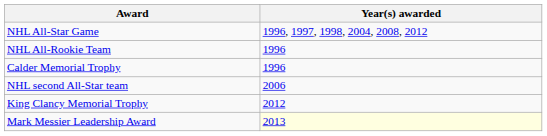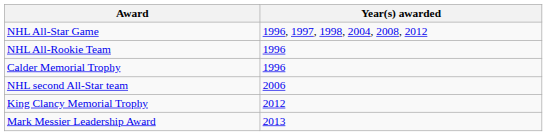(274, 121) lightyellow background -> (274, 121) no background
